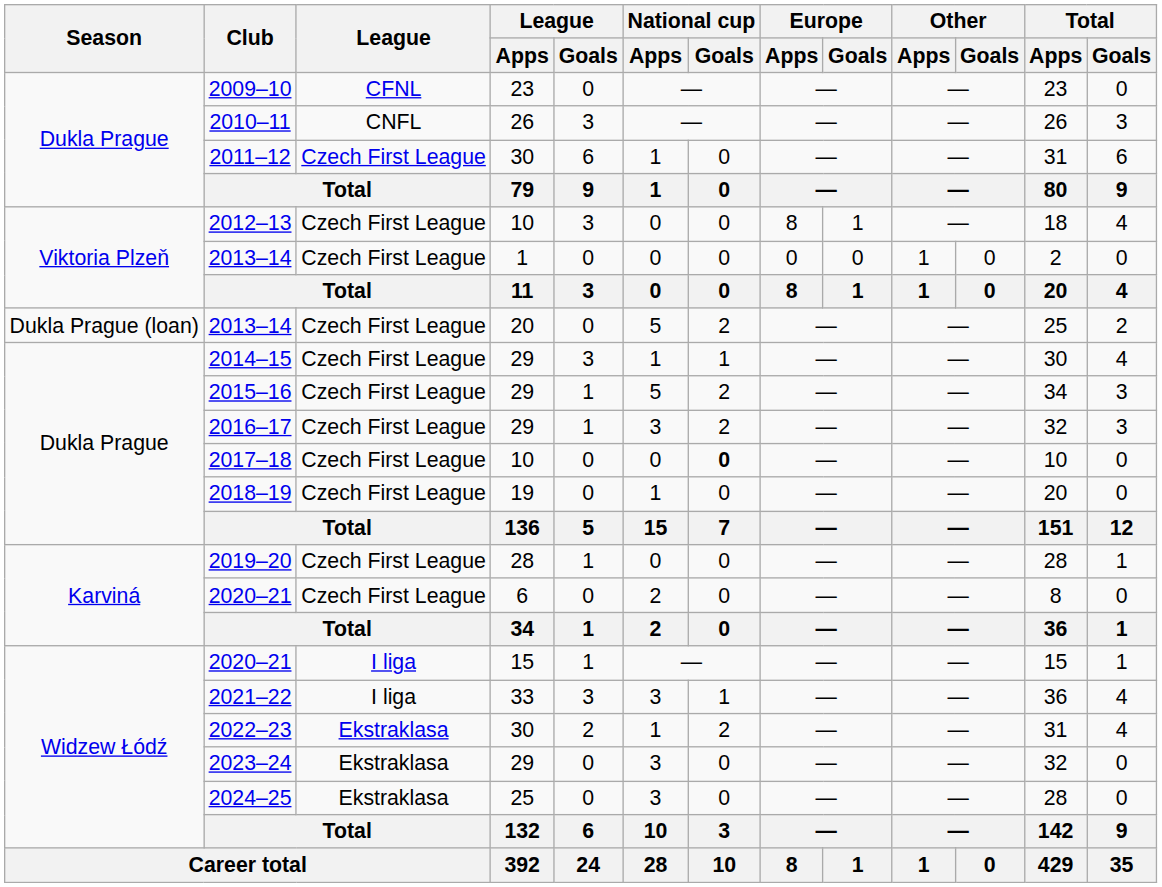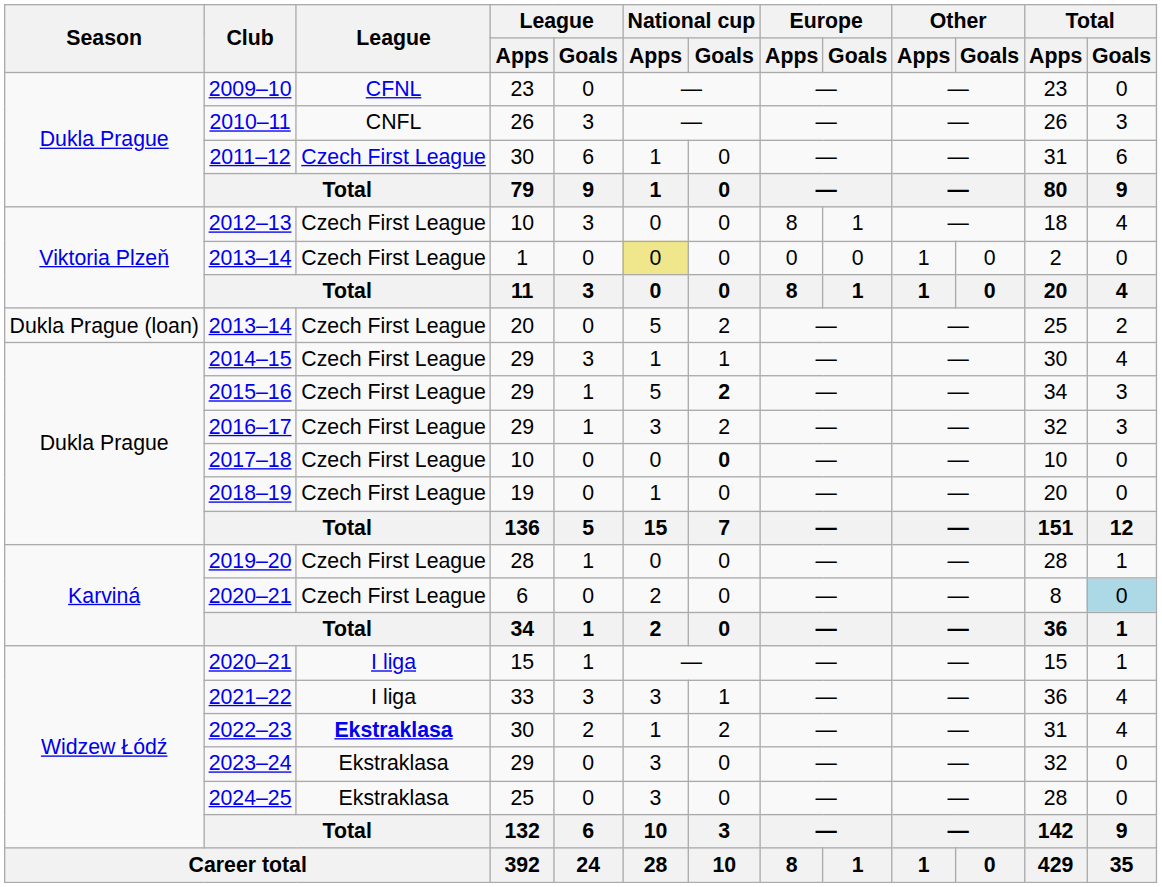(655, 257) no background -> (655, 257) khaki background
(724, 392) normal -> (724, 392) bold
(1122, 595) no background -> (1122, 595) lightblue background
(394, 730) normal -> (394, 730) bold
